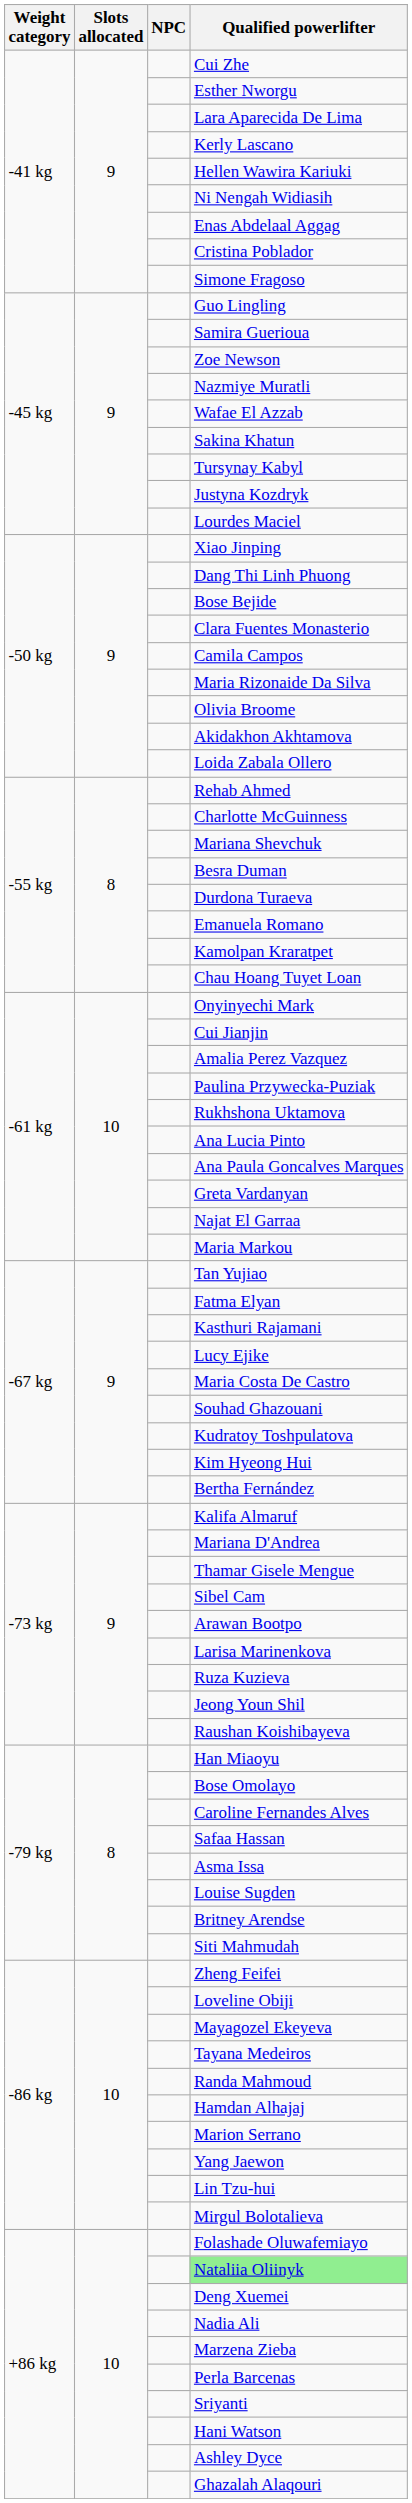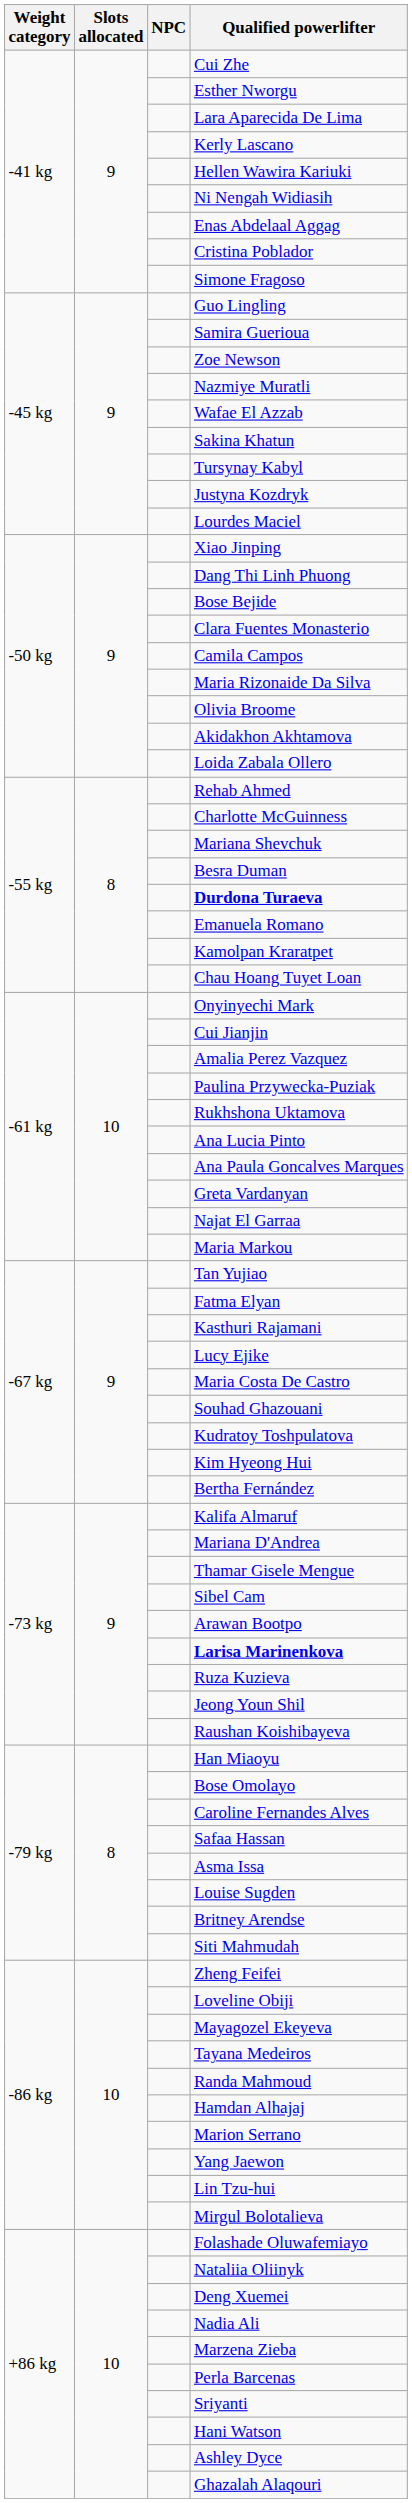(253, 897) normal -> (258, 897) bold
(262, 1650) normal -> (269, 1650) bold
(249, 2269) lightgreen background -> (249, 2269) no background
